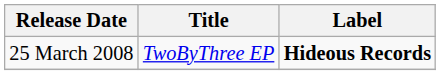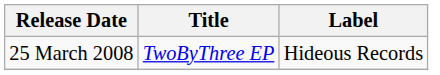(357, 52) bold -> (353, 52) normal
